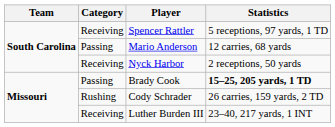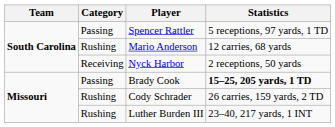(102, 30) Receiving -> (97, 30) Passing
(97, 46) Passing -> (98, 46) Rushing
(102, 113) Receiving -> (98, 113) Rushing
